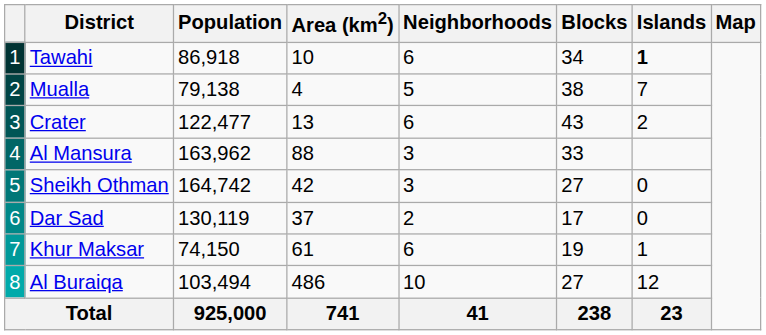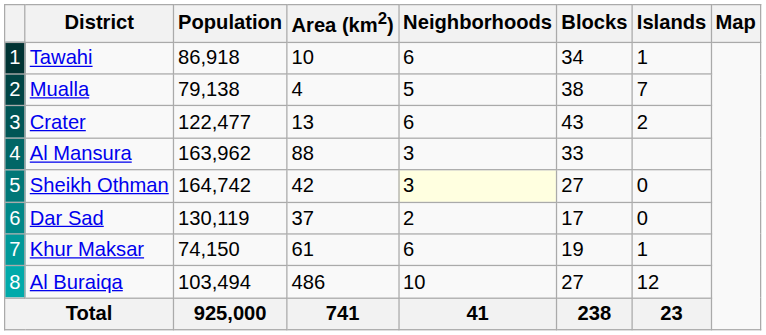(642, 57) bold -> (642, 57) normal
(409, 185) no background -> (409, 185) lightyellow background
